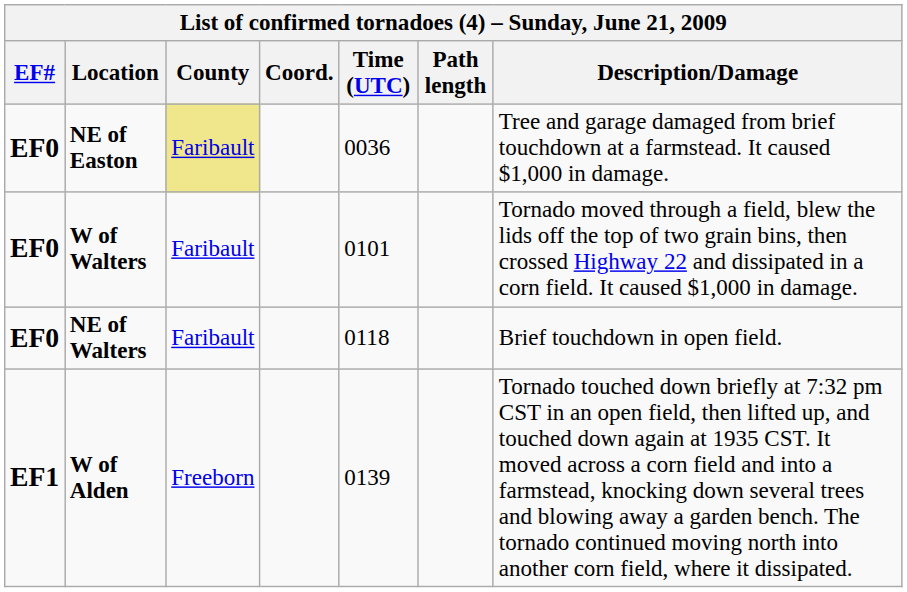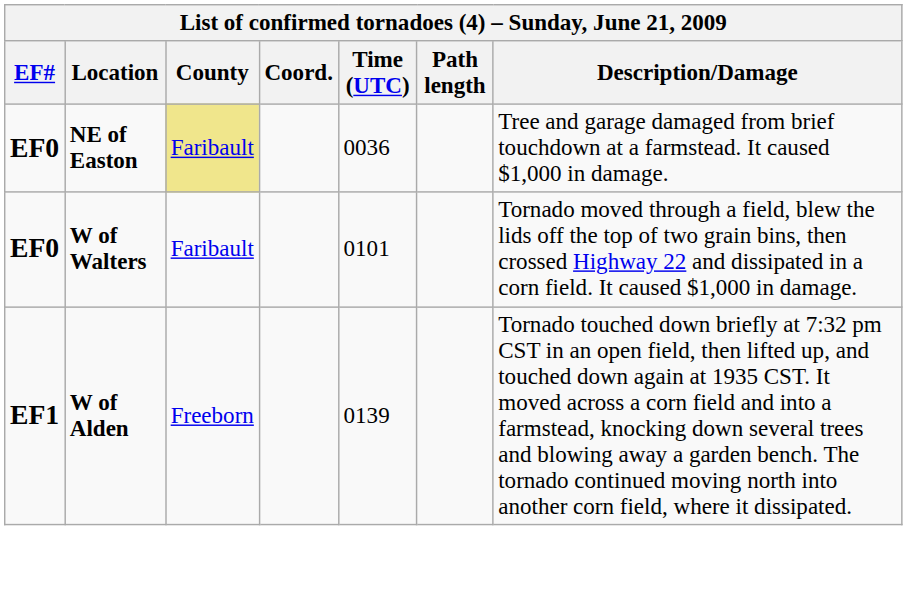- row: (108, 337)
